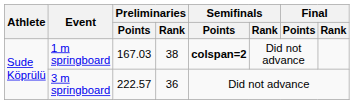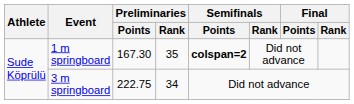(134, 54) 167.03 -> (134, 54) 167.30
(172, 54) 38 -> (172, 54) 35
(134, 85) 222.57 -> (134, 85) 222.75
(172, 85) 36 -> (172, 85) 34
